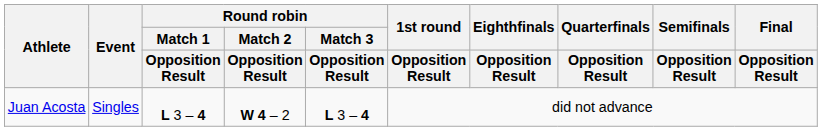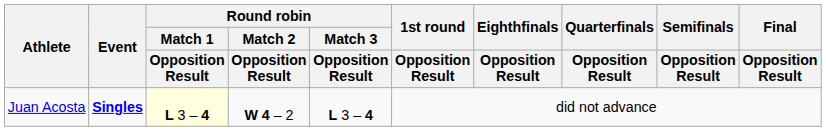(116, 107) normal -> (117, 107) bold
(183, 115) no background -> (187, 115) lightyellow background
